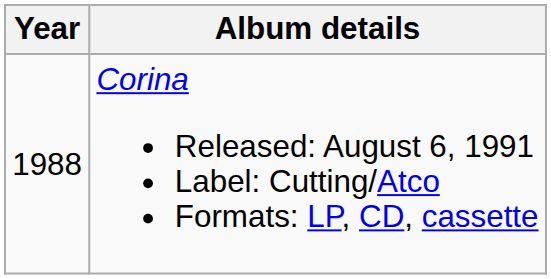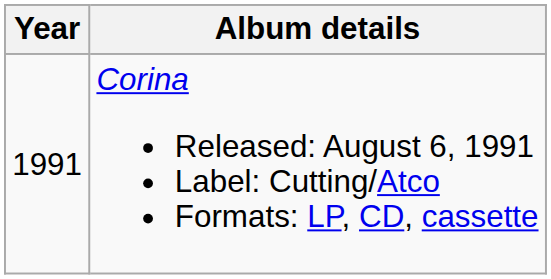(47, 163) 1988 -> (47, 163) 1991
